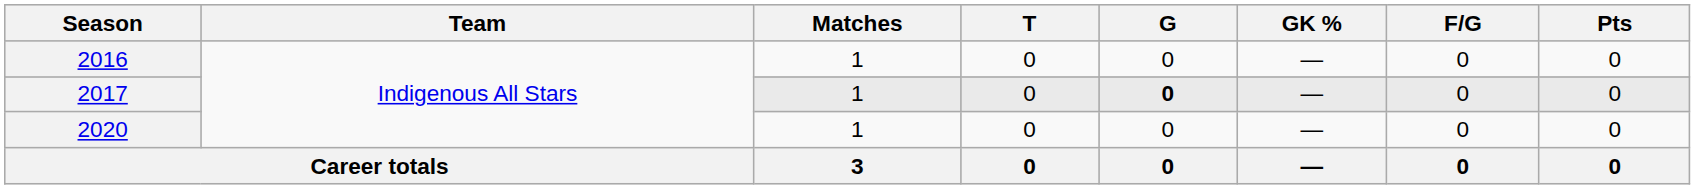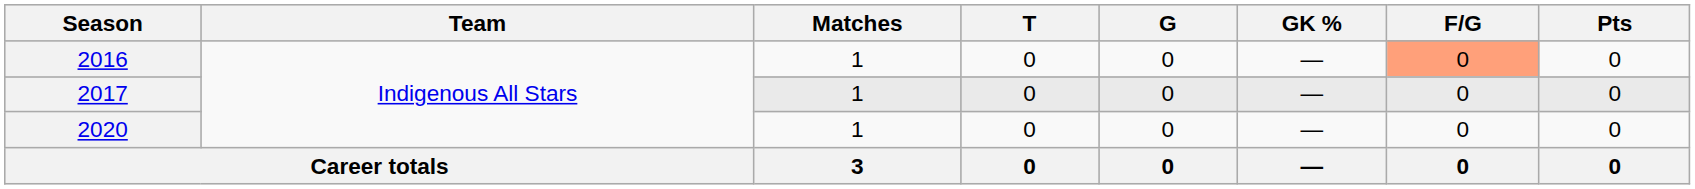(1463, 59) no background -> (1463, 59) lightsalmon background
(1168, 94) bold -> (1168, 94) normal
